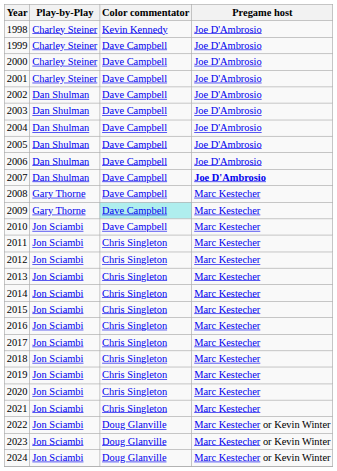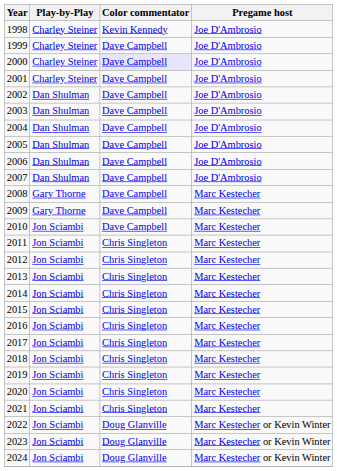(135, 62) no background -> (135, 62) lavender background
(230, 177) bold -> (228, 177) normal
(135, 210) paleturquoise background -> (135, 210) no background
